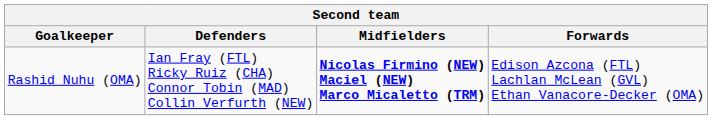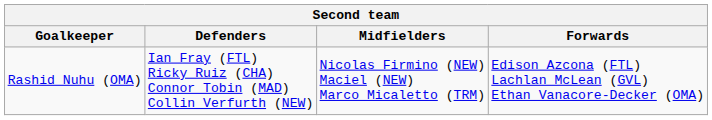(402, 81) bold -> (402, 81) normal
